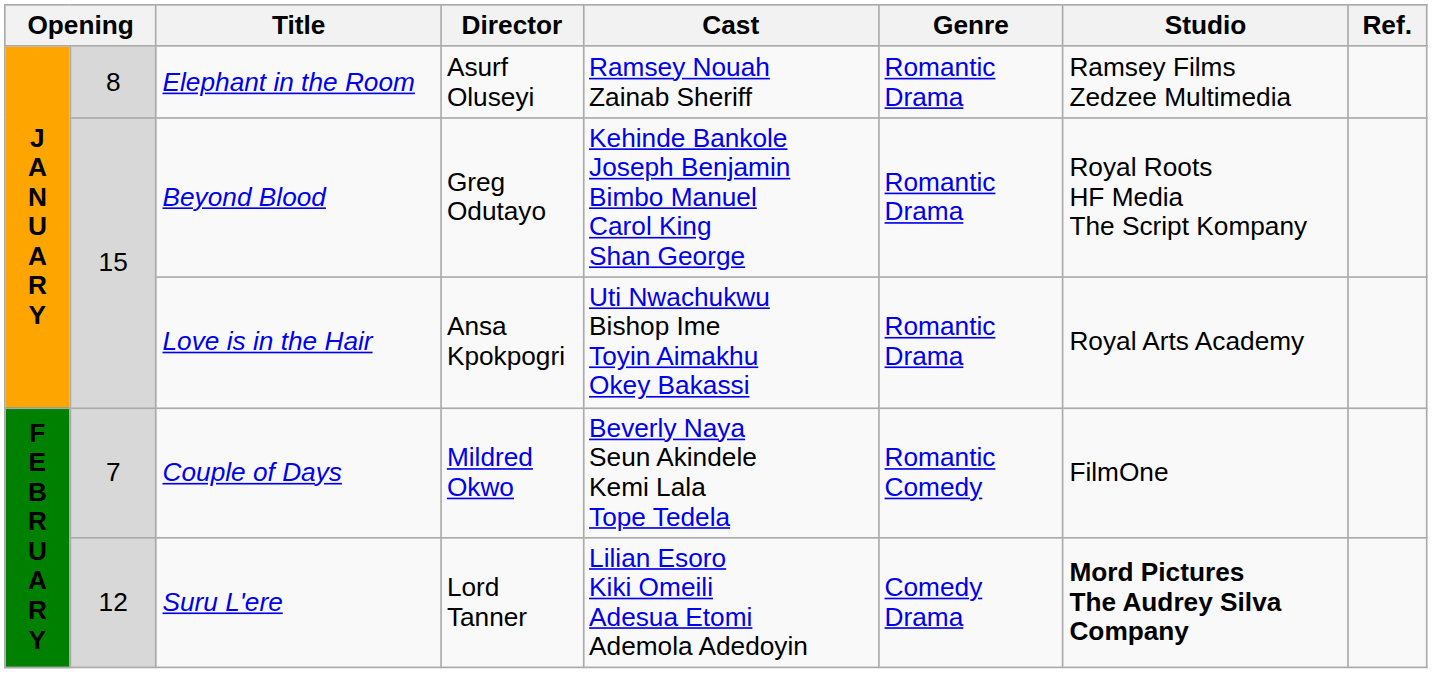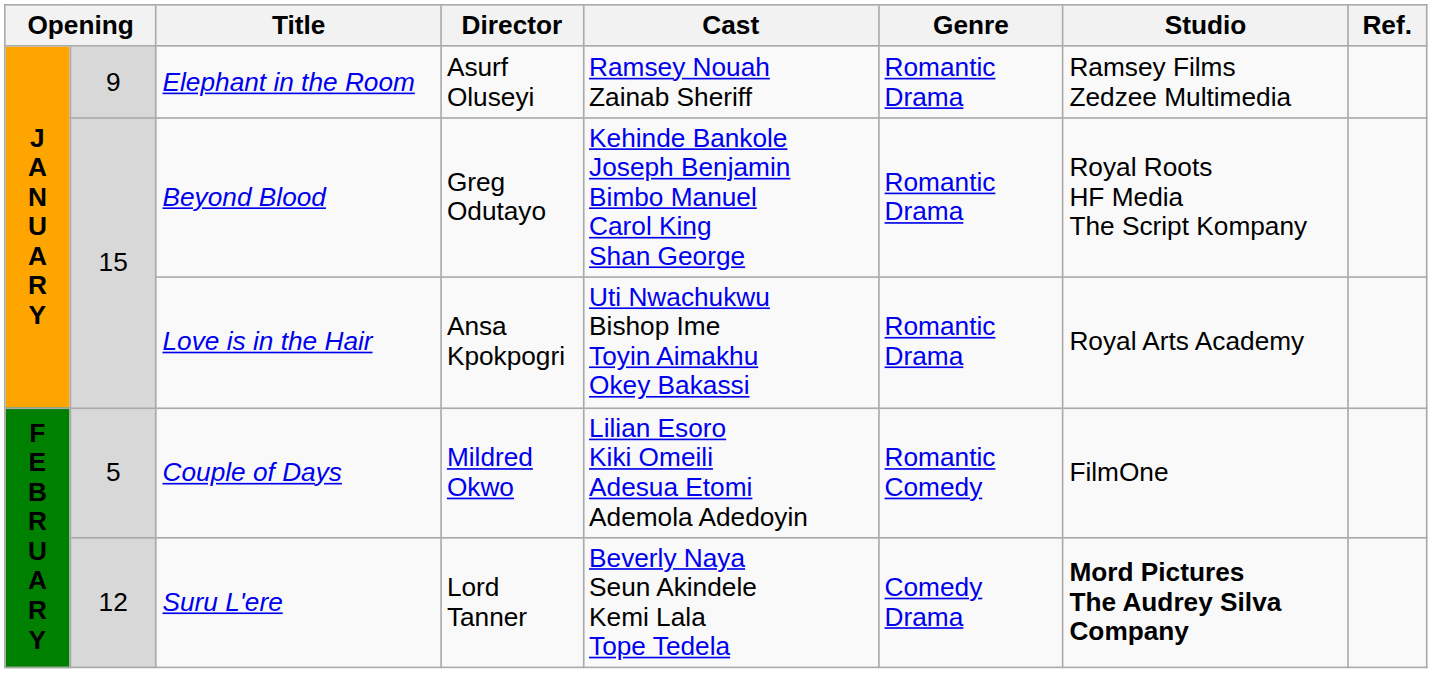(113, 81) 8 -> (113, 81) 9
(113, 472) 7 -> (113, 472) 5
(673, 472) Beverly Naya Seun Akindele Kemi Lala Tope Tedela -> (698, 472) Lilian Esoro Kiki Omeili Adesua Etomi Ademola Adedoyin
(698, 602) Lilian Esoro Kiki Omeili Adesua Etomi Ademola Adedoyin -> (673, 602) Beverly Naya Seun Akindele Kemi Lala Tope Tedela
